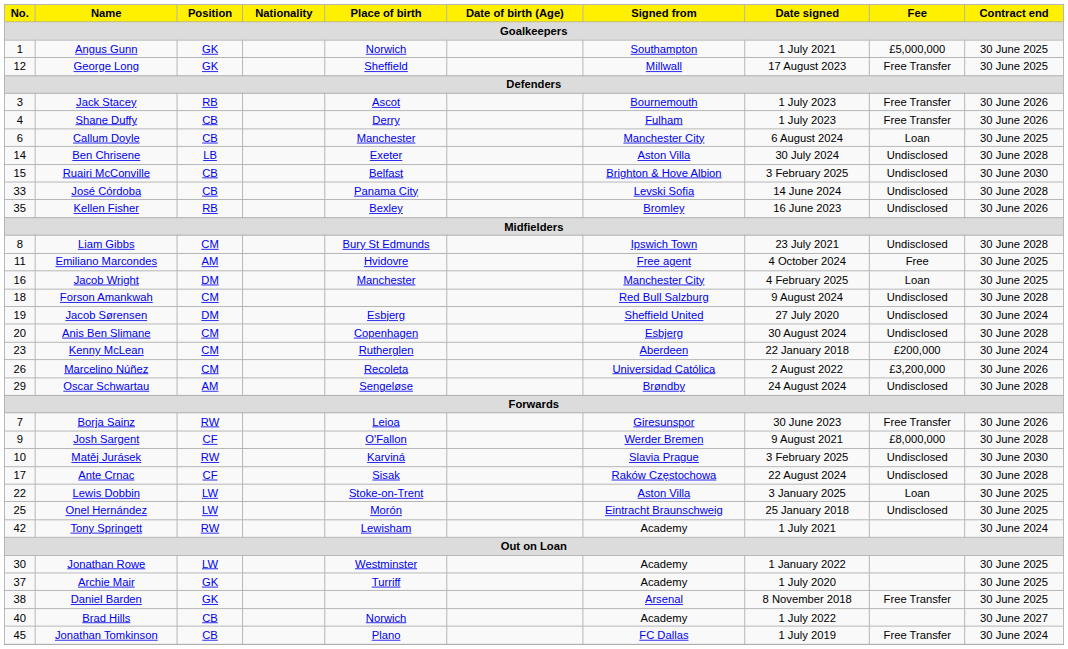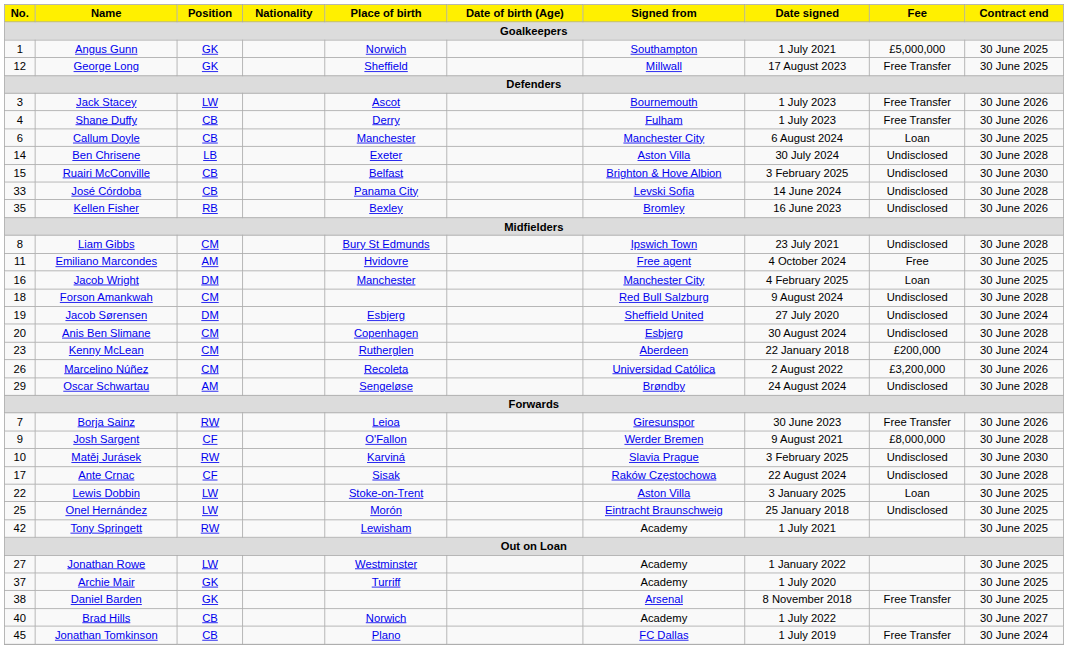(210, 102) RB -> (210, 102) LW
(1014, 528) 30 June 2024 -> (1014, 528) 30 June 2025
(20, 564) 30 -> (20, 564) 27
